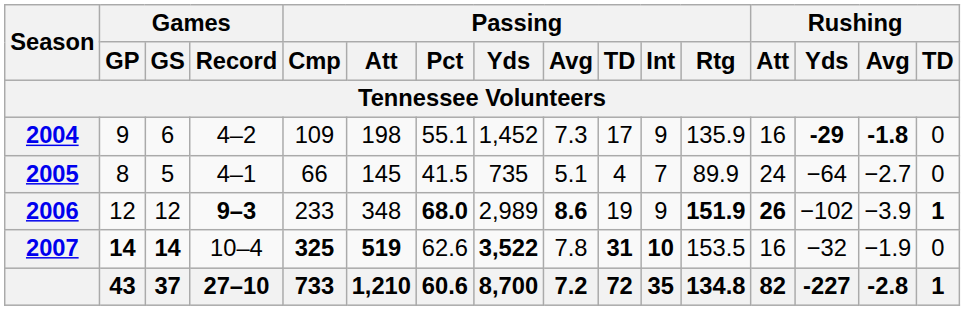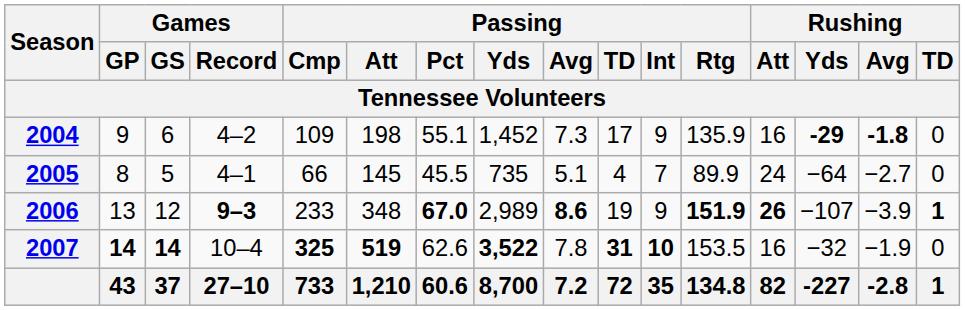(445, 173) 41.5 -> (445, 173) 45.5
(122, 211) 12 -> (122, 211) 13
(445, 211) 68.0 -> (445, 211) 67.0
(827, 211) −102 -> (827, 211) −107
